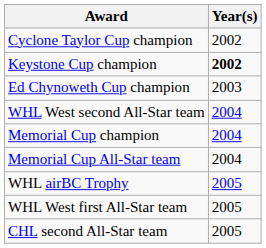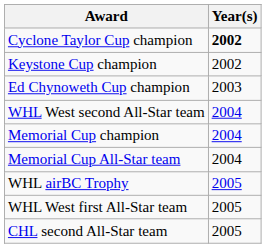(227, 40) normal -> (227, 40) bold
(227, 64) bold -> (227, 64) normal
